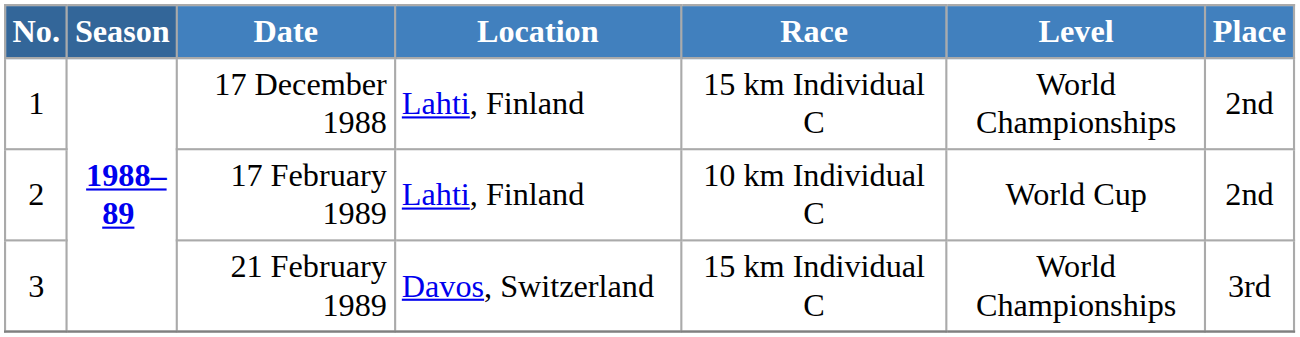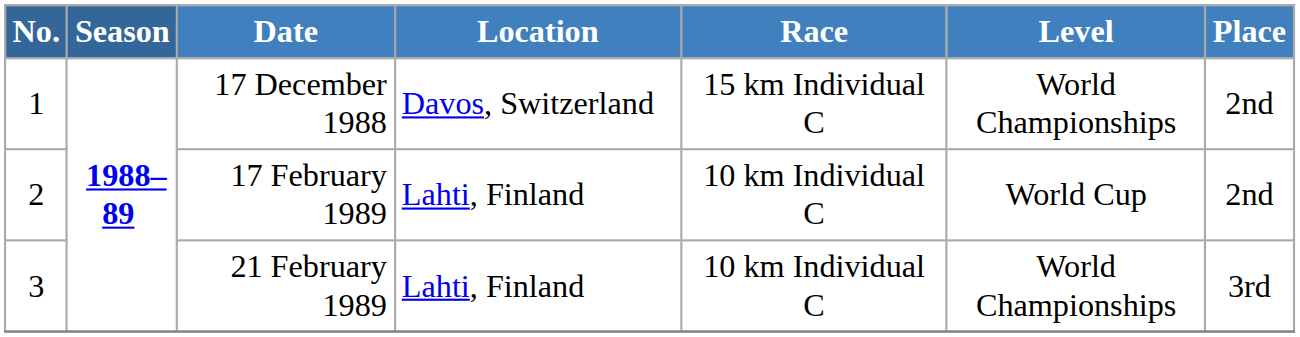(493, 103) Lahti, Finland -> (528, 103) Davos, Switzerland
(528, 286) Davos, Switzerland -> (493, 286) Lahti, Finland
(814, 286) 15 km Individual C -> (814, 286) 10 km Individual C
